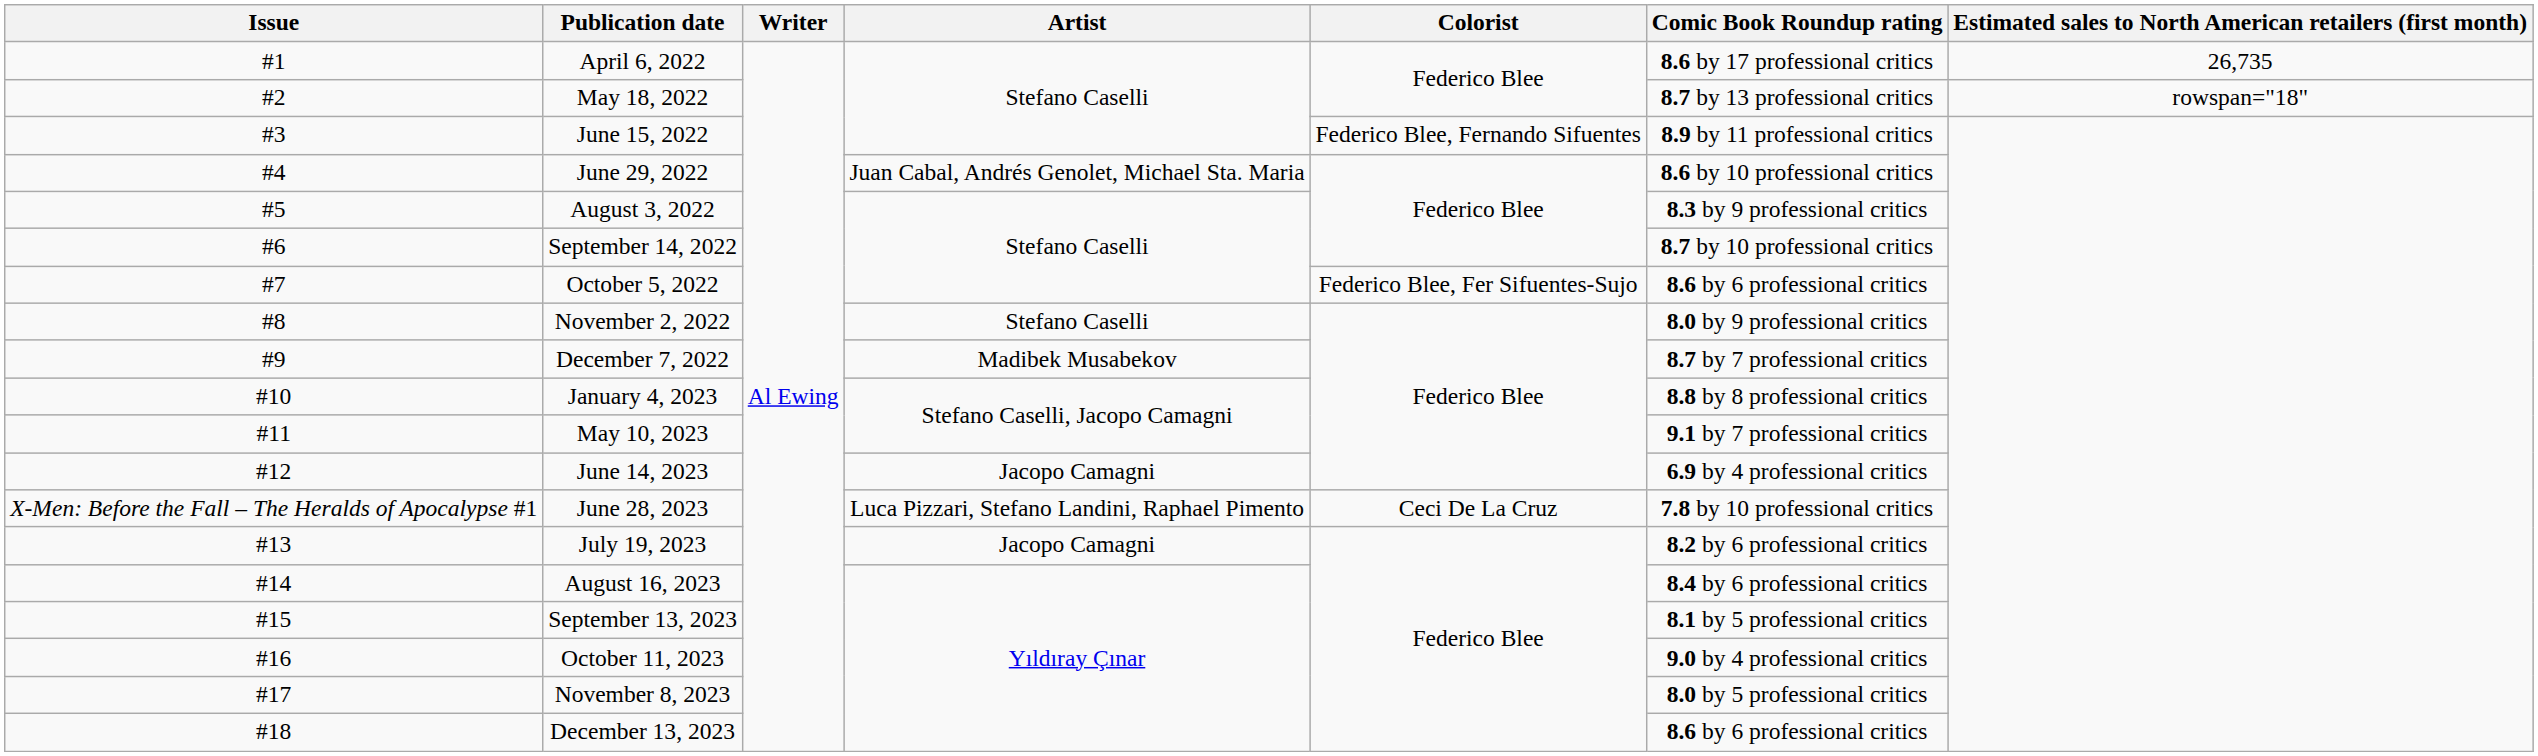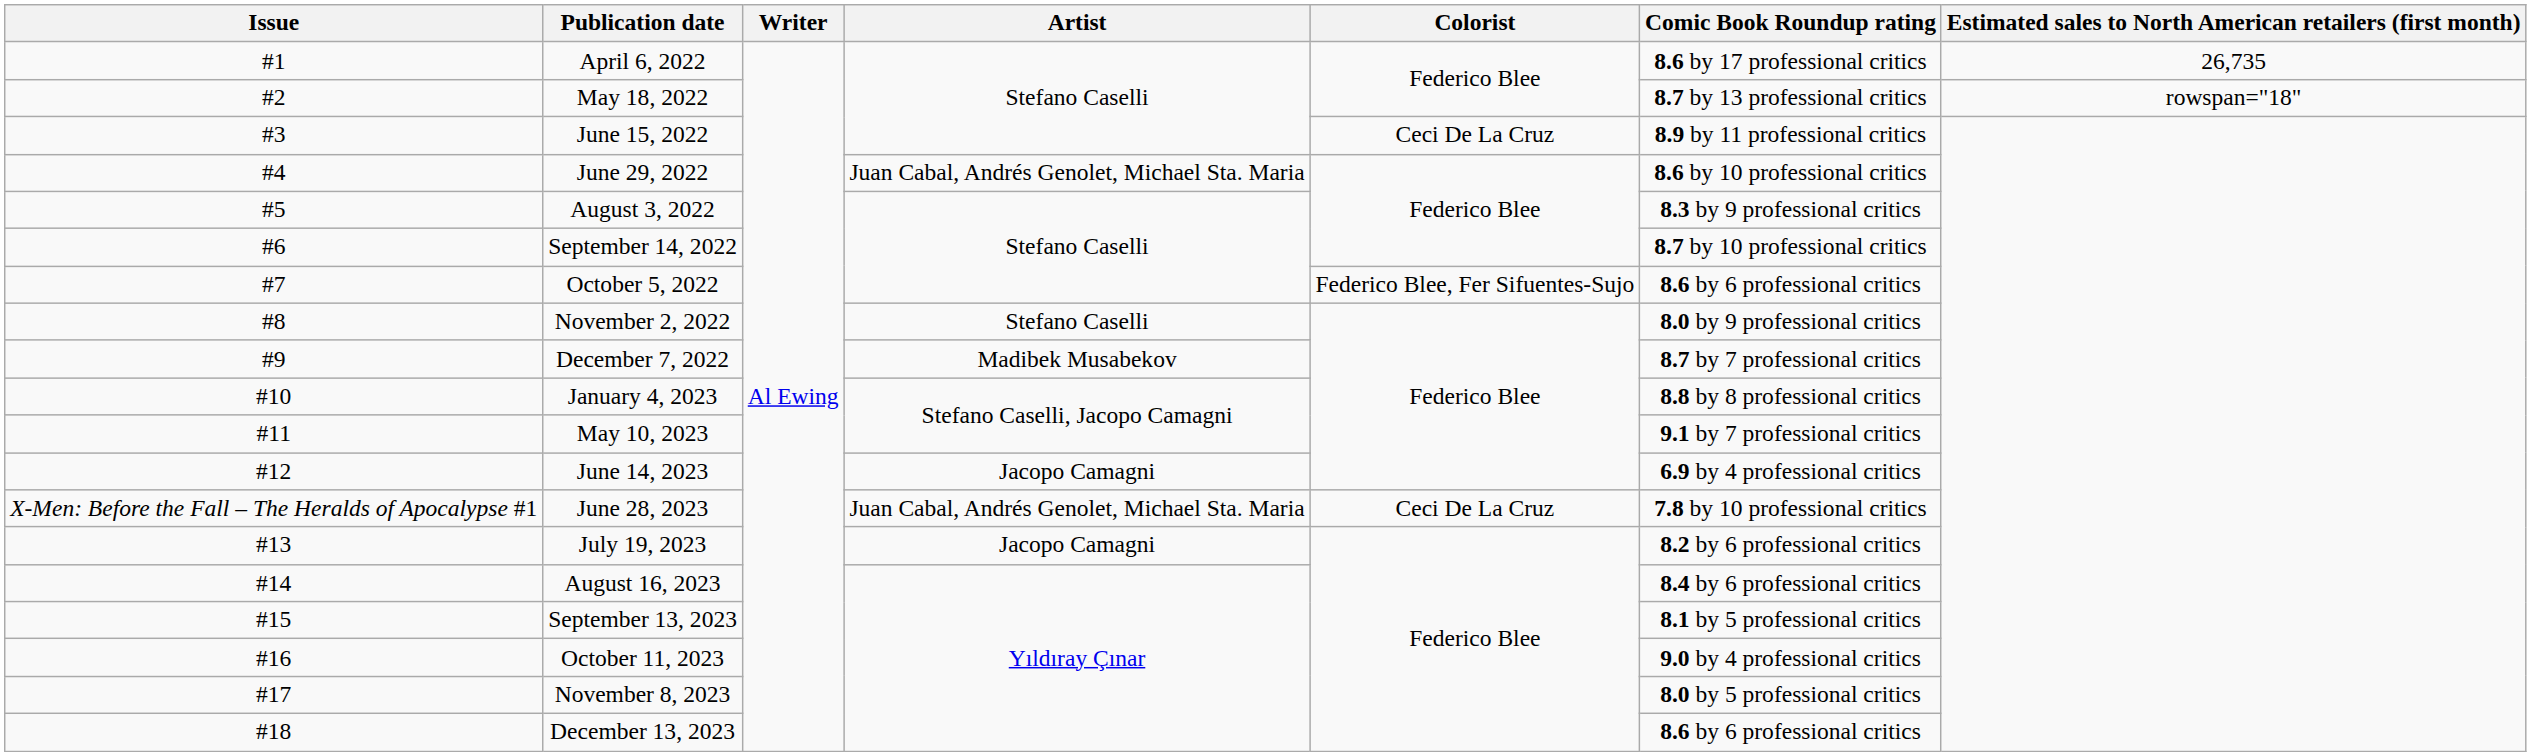(1478, 135) Federico Blee, Fernando Sifuentes -> (1475, 135) Ceci De La Cruz
(1077, 508) Luca Pizzari, Stefano Landini, Raphael Pimento -> (1077, 508) Juan Cabal, Andrés Genolet, Michael Sta. Maria
